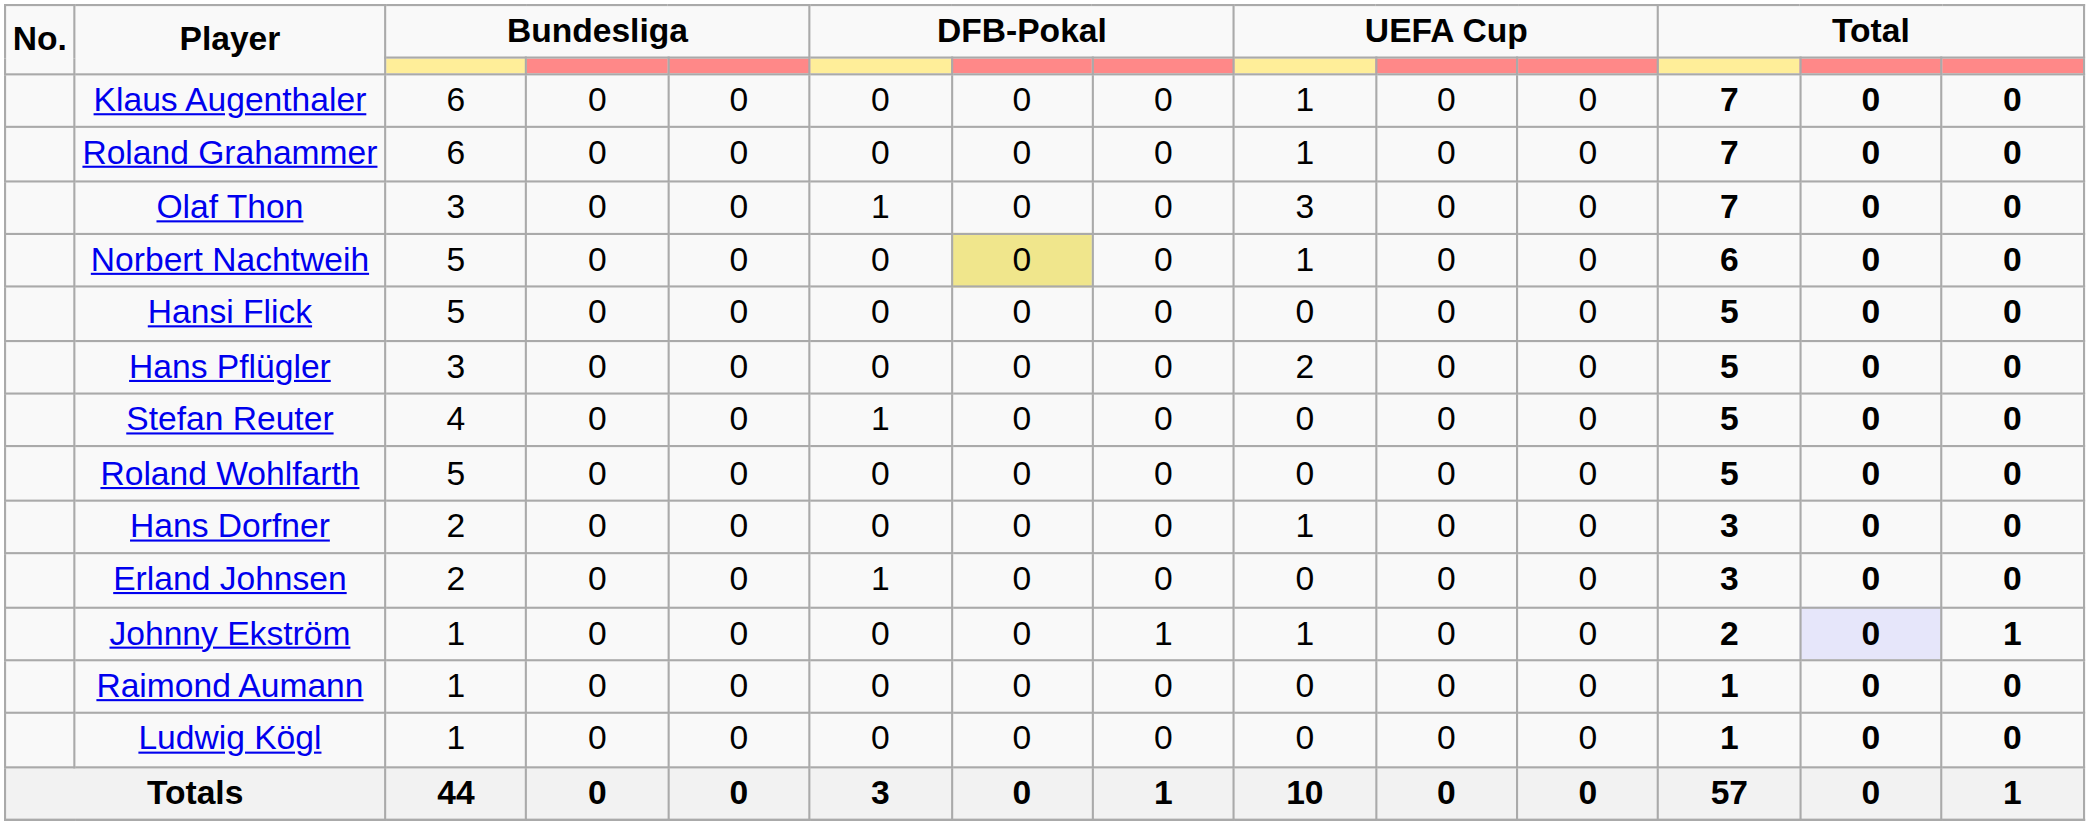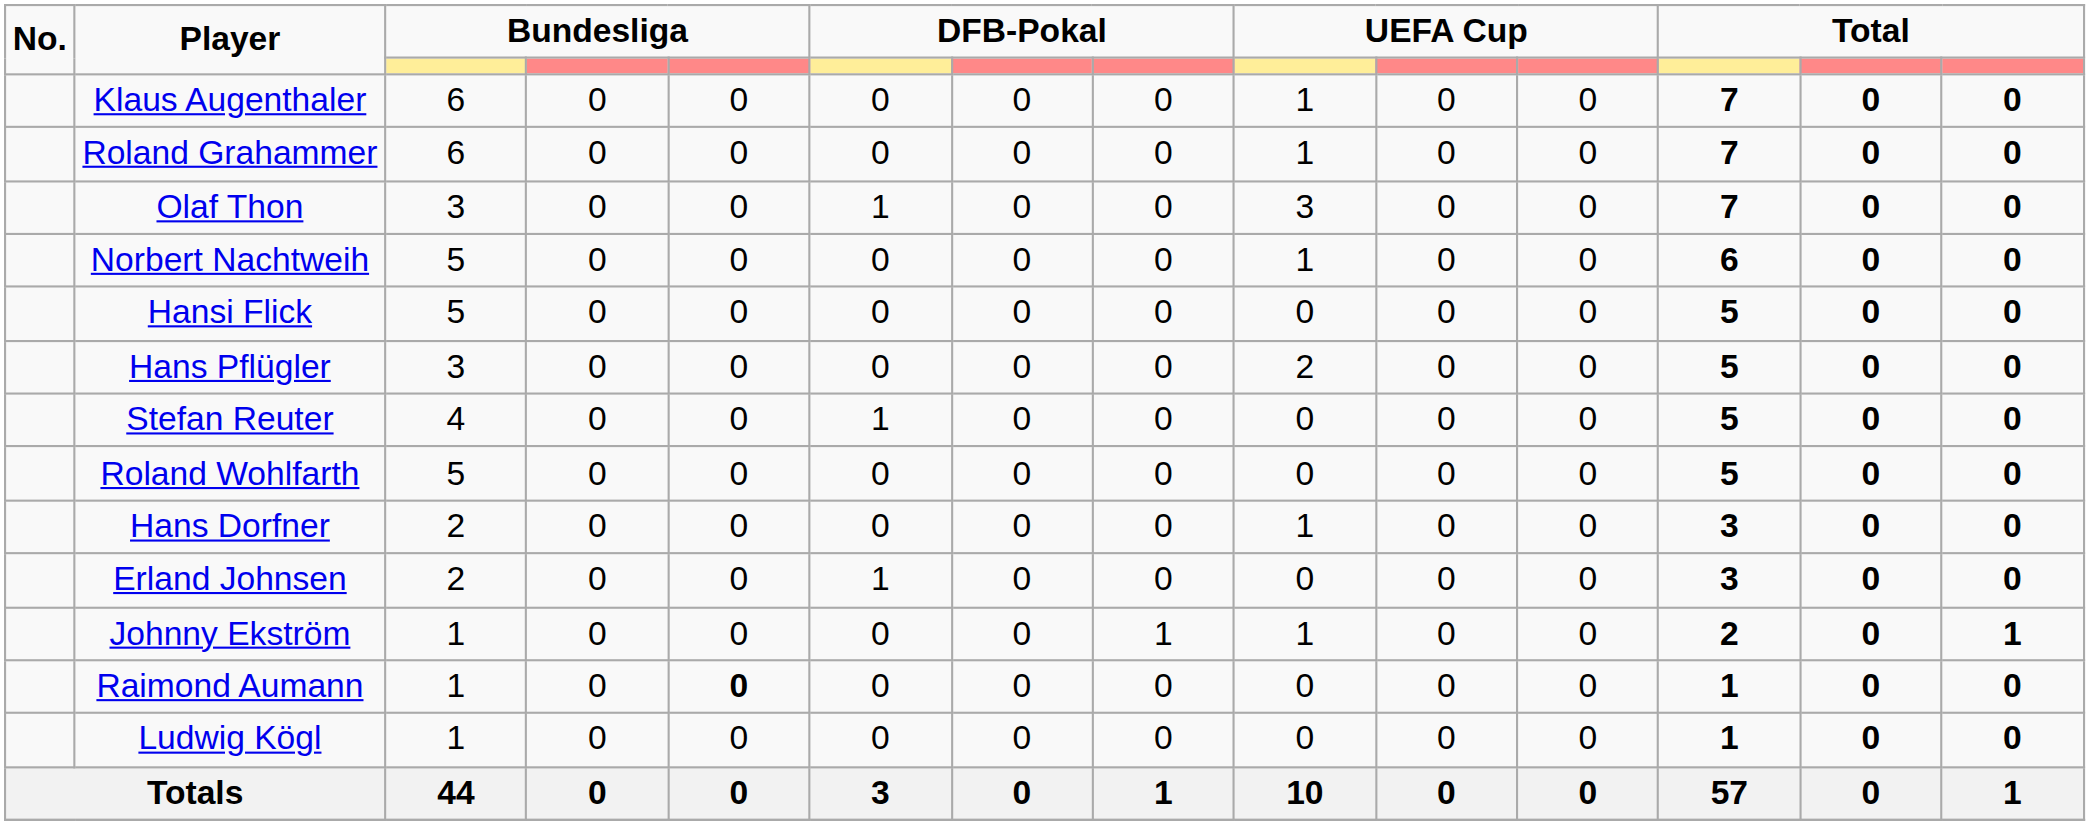(1022, 259) khaki background -> (1022, 259) no background
(1871, 632) lavender background -> (1871, 632) no background
(739, 686) normal -> (739, 686) bold
